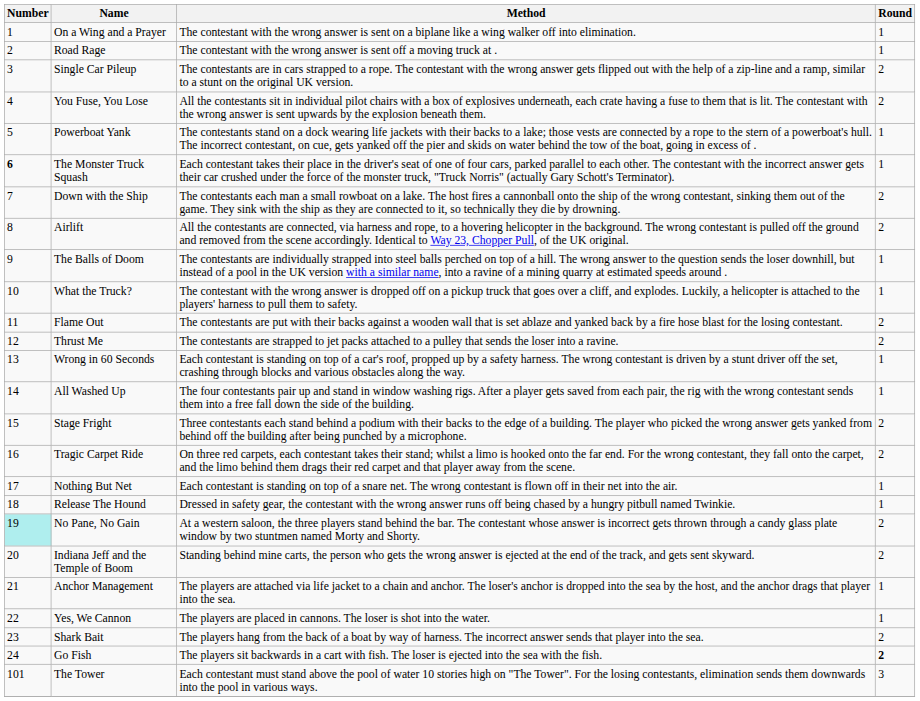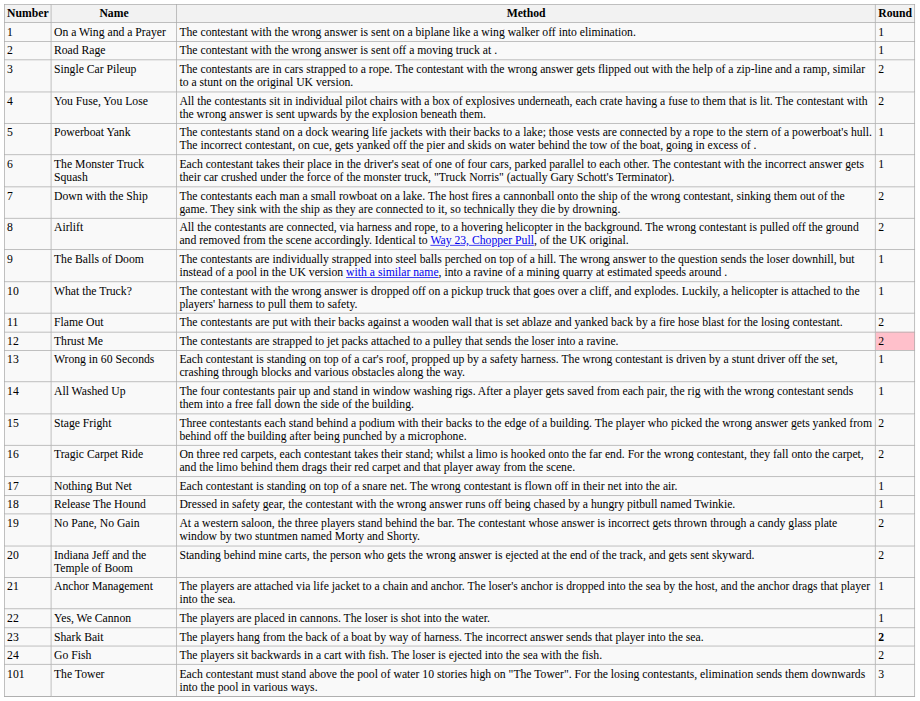(10, 164) bold -> (10, 164) normal
(881, 341) no background -> (881, 341) pink background
(13, 523) paleturquoise background -> (13, 523) no background
(881, 636) normal -> (881, 636) bold
(881, 655) bold -> (881, 655) normal
